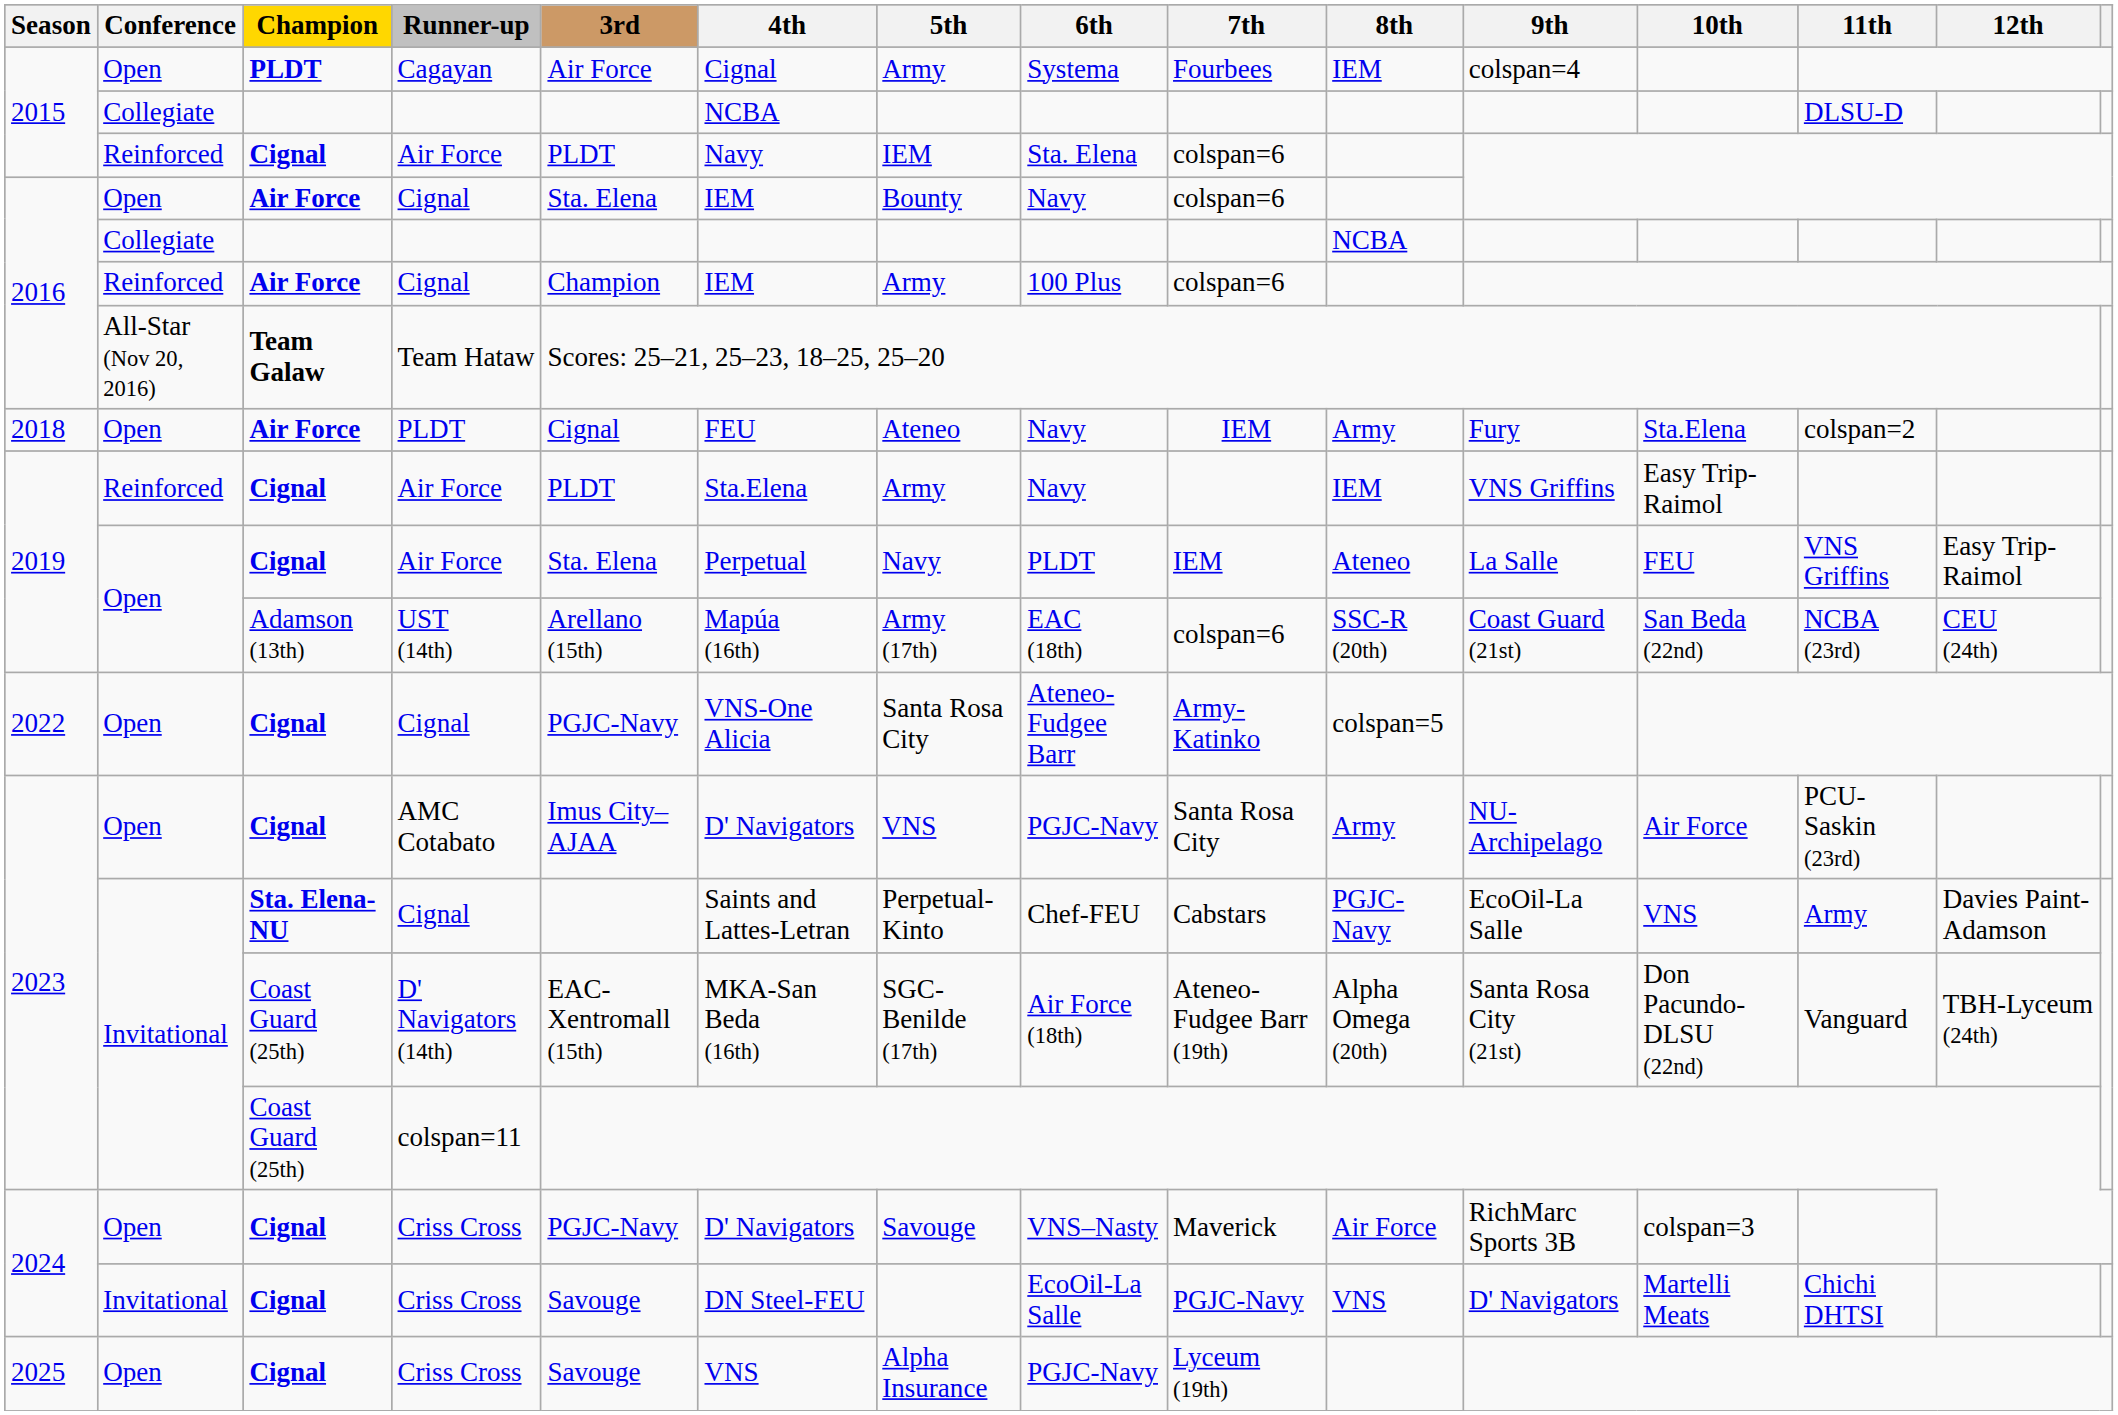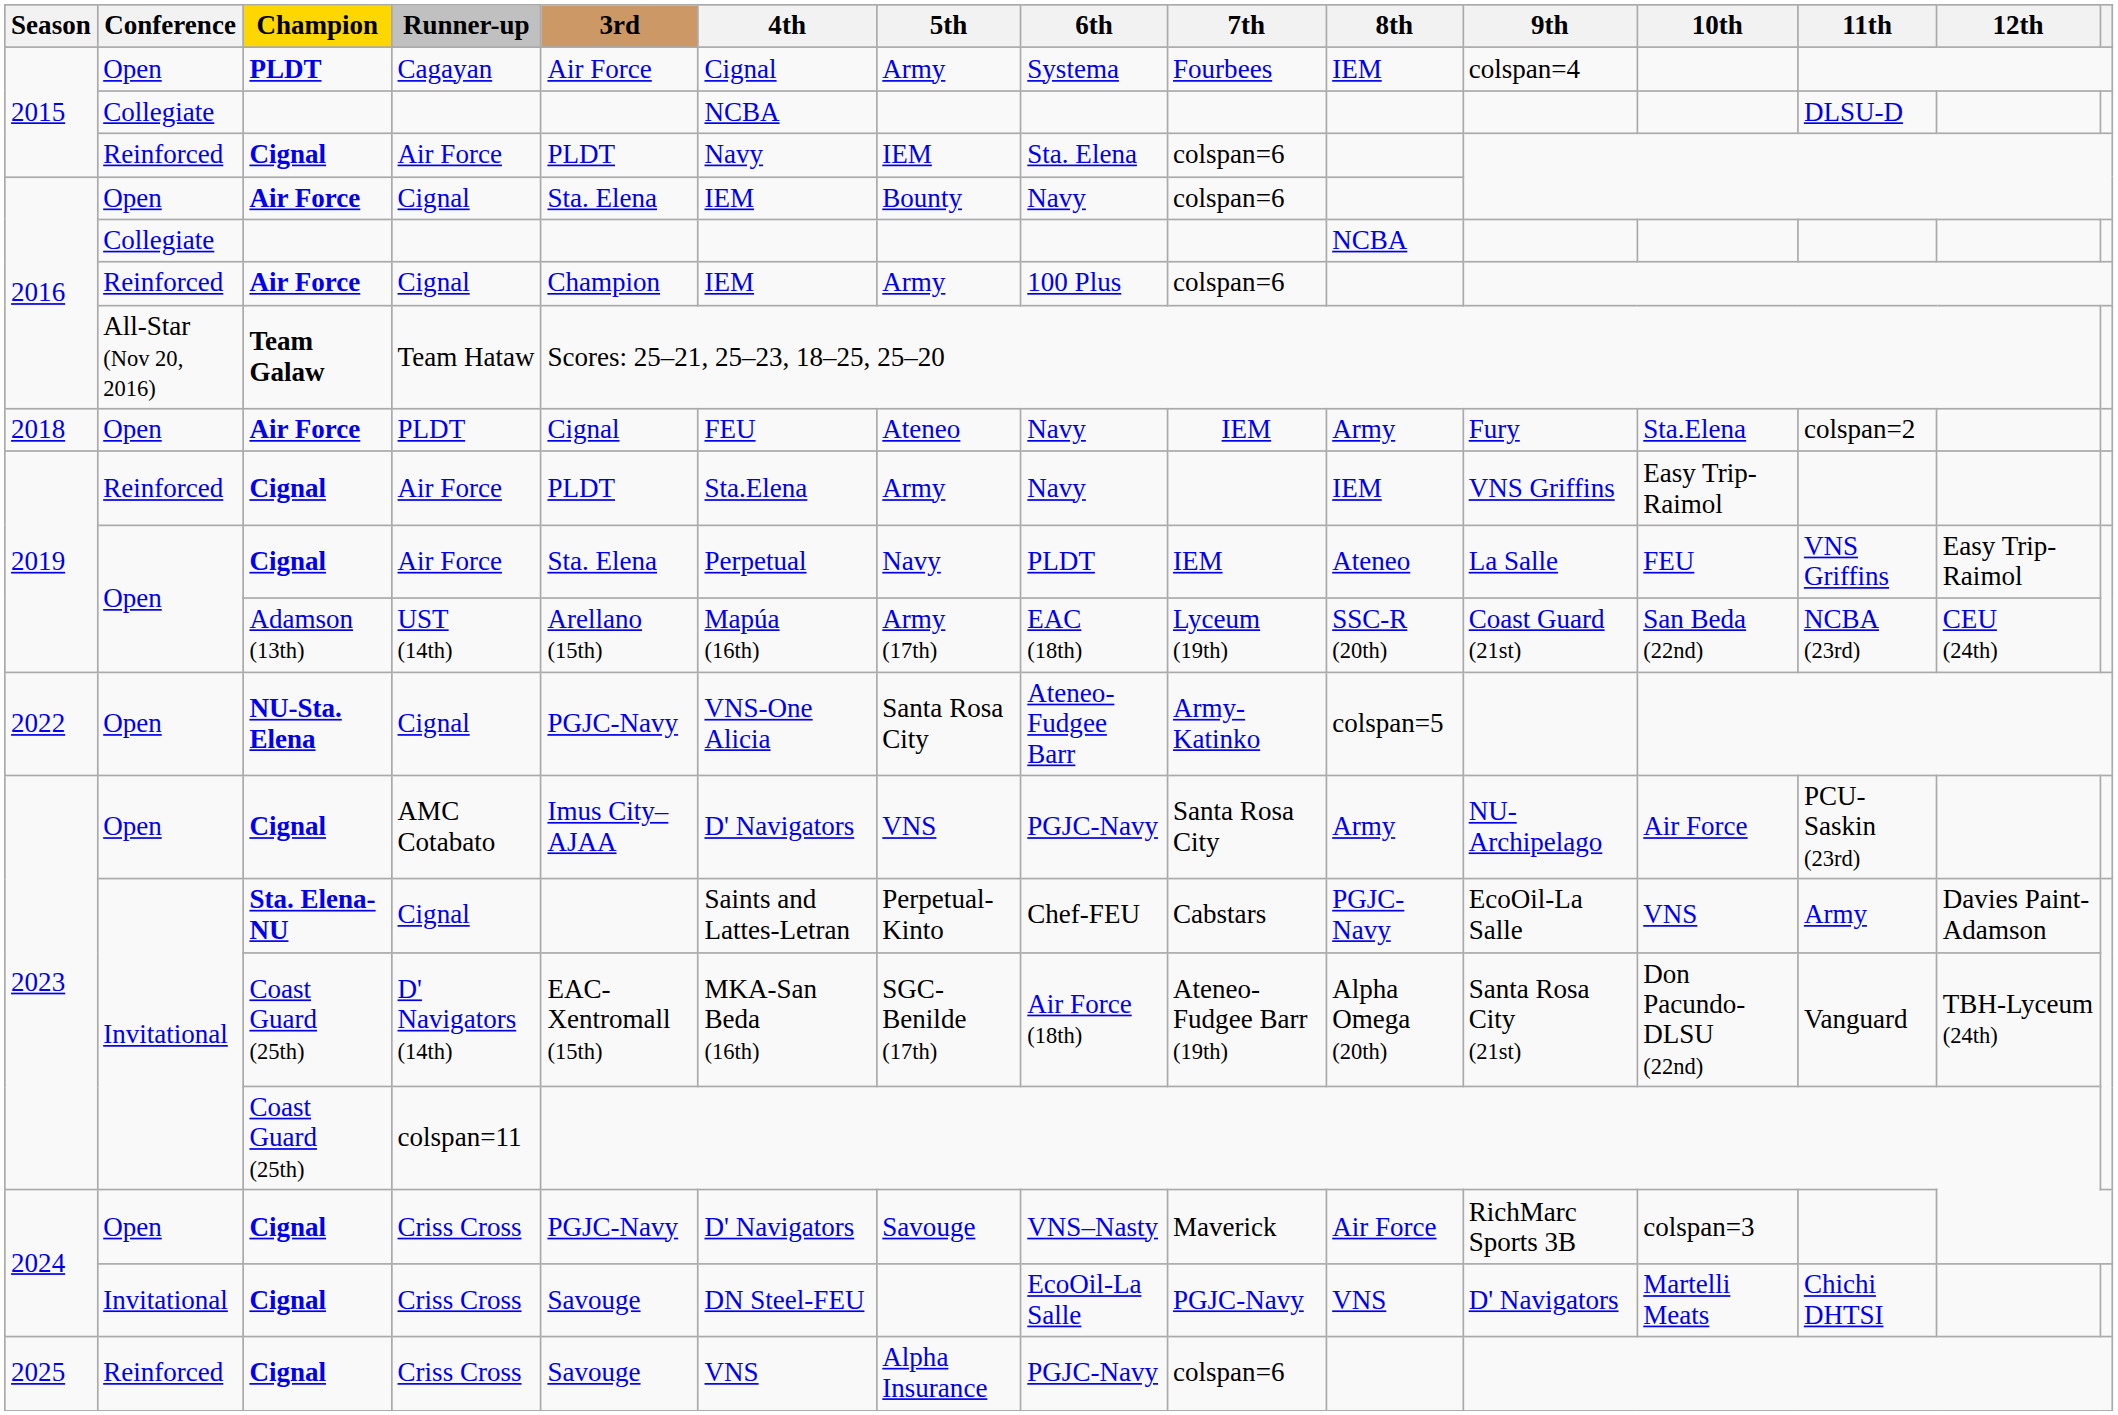(1229, 634) colspan=6 -> (1217, 634) Lyceum (19th)
(288, 723) Cignal -> (296, 723) NU-Sta. Elena
(132, 1373) Open -> (163, 1373) Reinforced
(1217, 1373) Lyceum (19th) -> (1229, 1373) colspan=6
